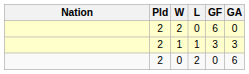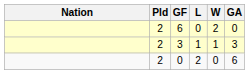columns swapped: (179, 12) <-> (215, 12)
